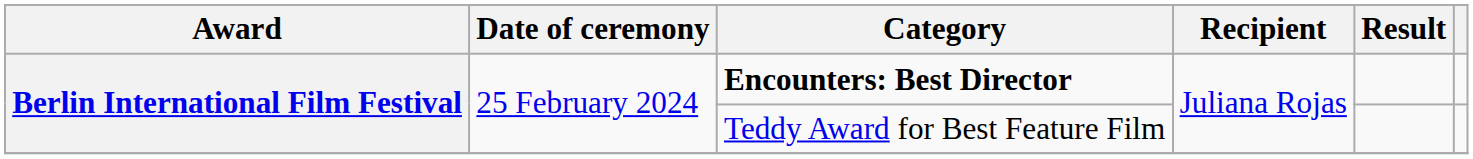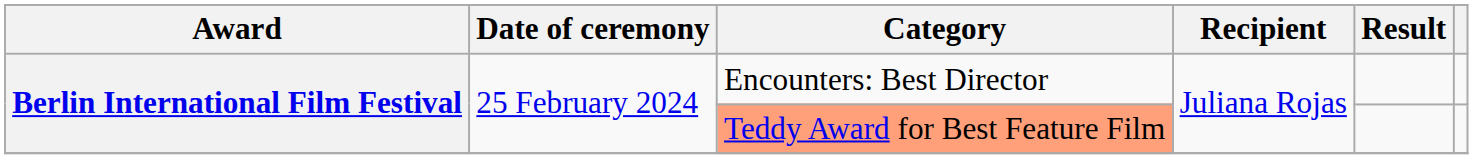(898, 78) bold -> (886, 78) normal
(945, 128) no background -> (945, 128) lightsalmon background
